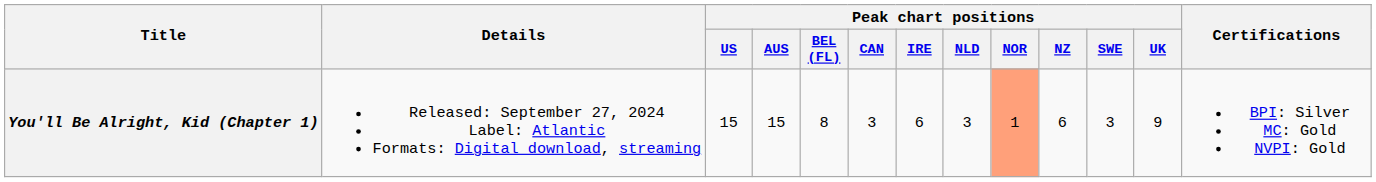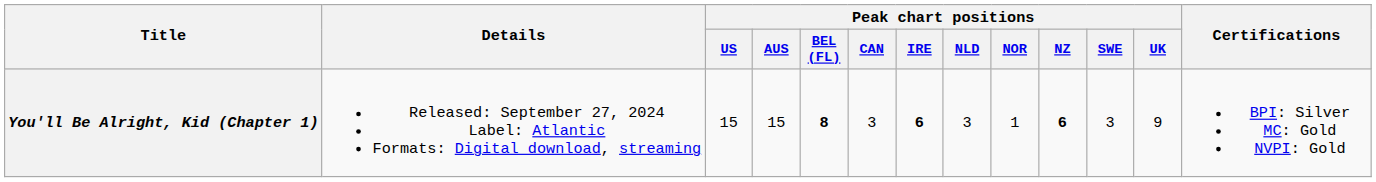(824, 123) normal -> (824, 123) bold
(919, 123) normal -> (919, 123) bold
(1015, 123) lightsalmon background -> (1015, 123) no background
(1062, 123) normal -> (1062, 123) bold
